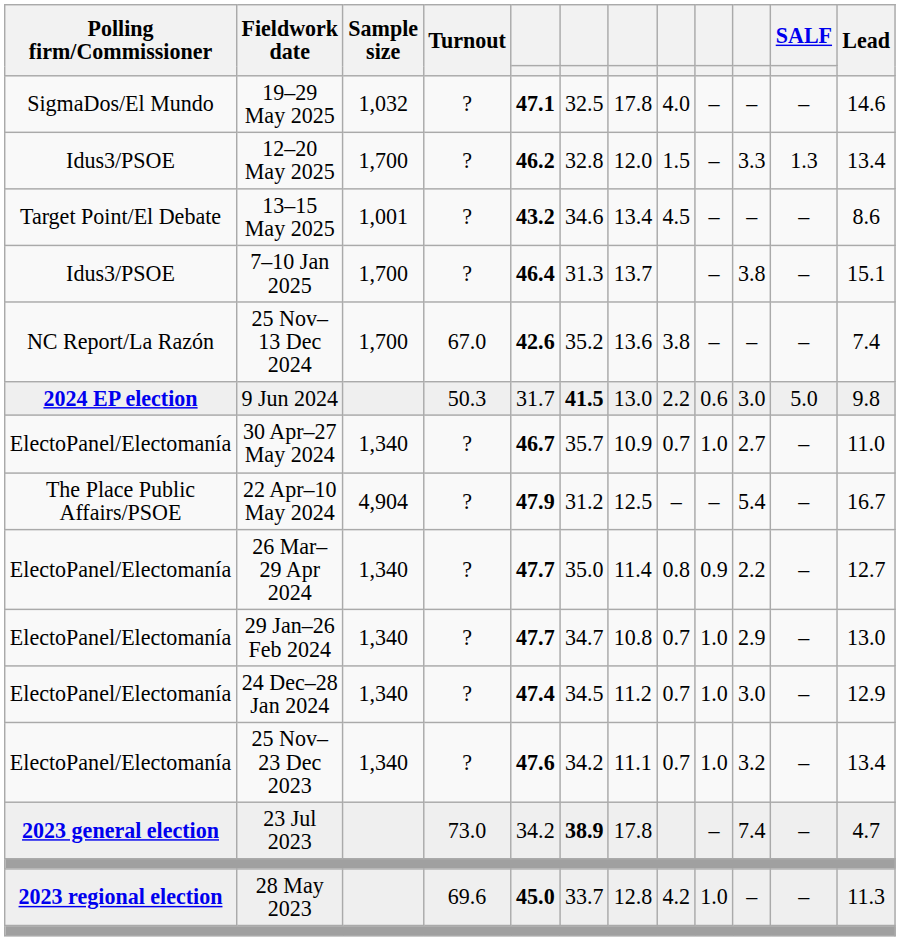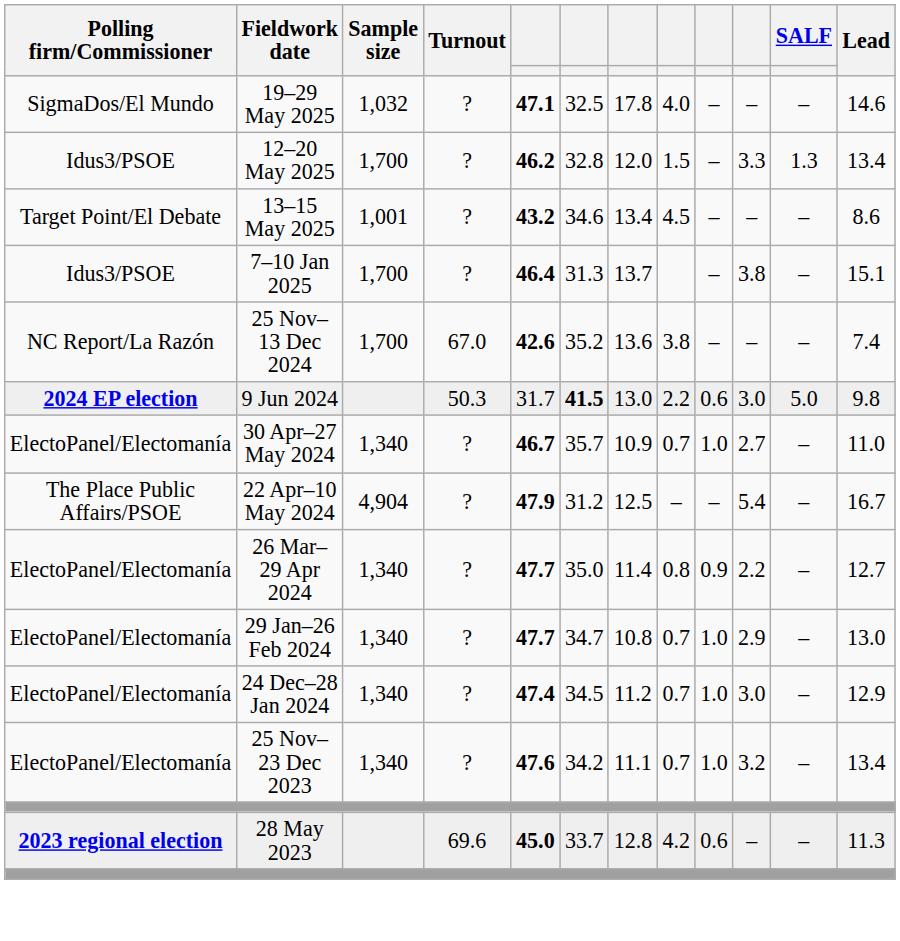- row: (121, 830)
(714, 897) 1.0 -> (714, 840) 0.6
